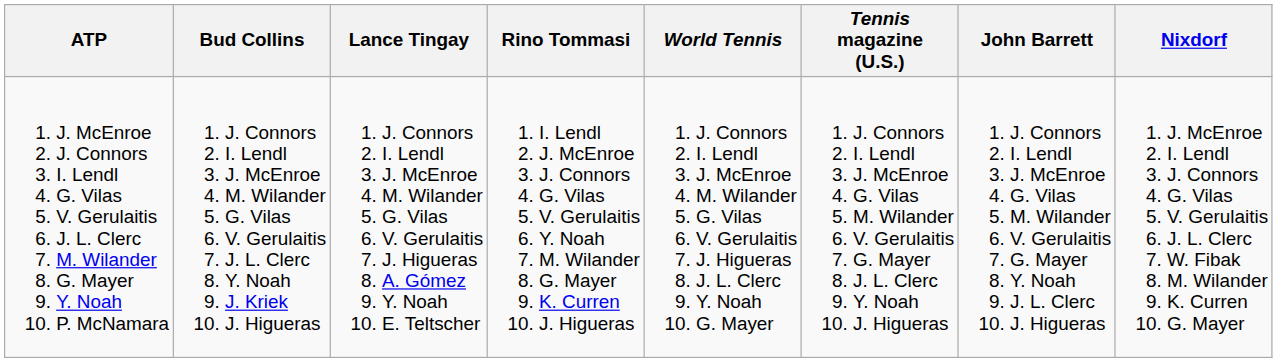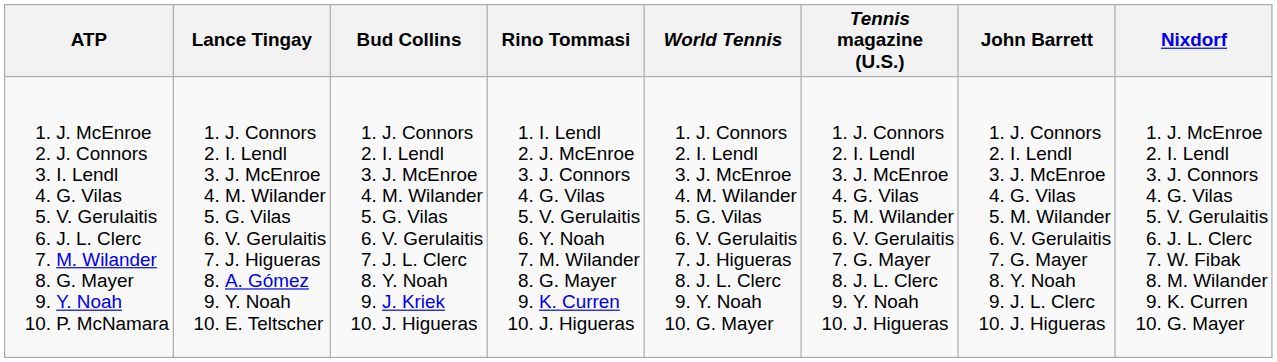columns swapped: (409, 40) <-> (252, 40)
